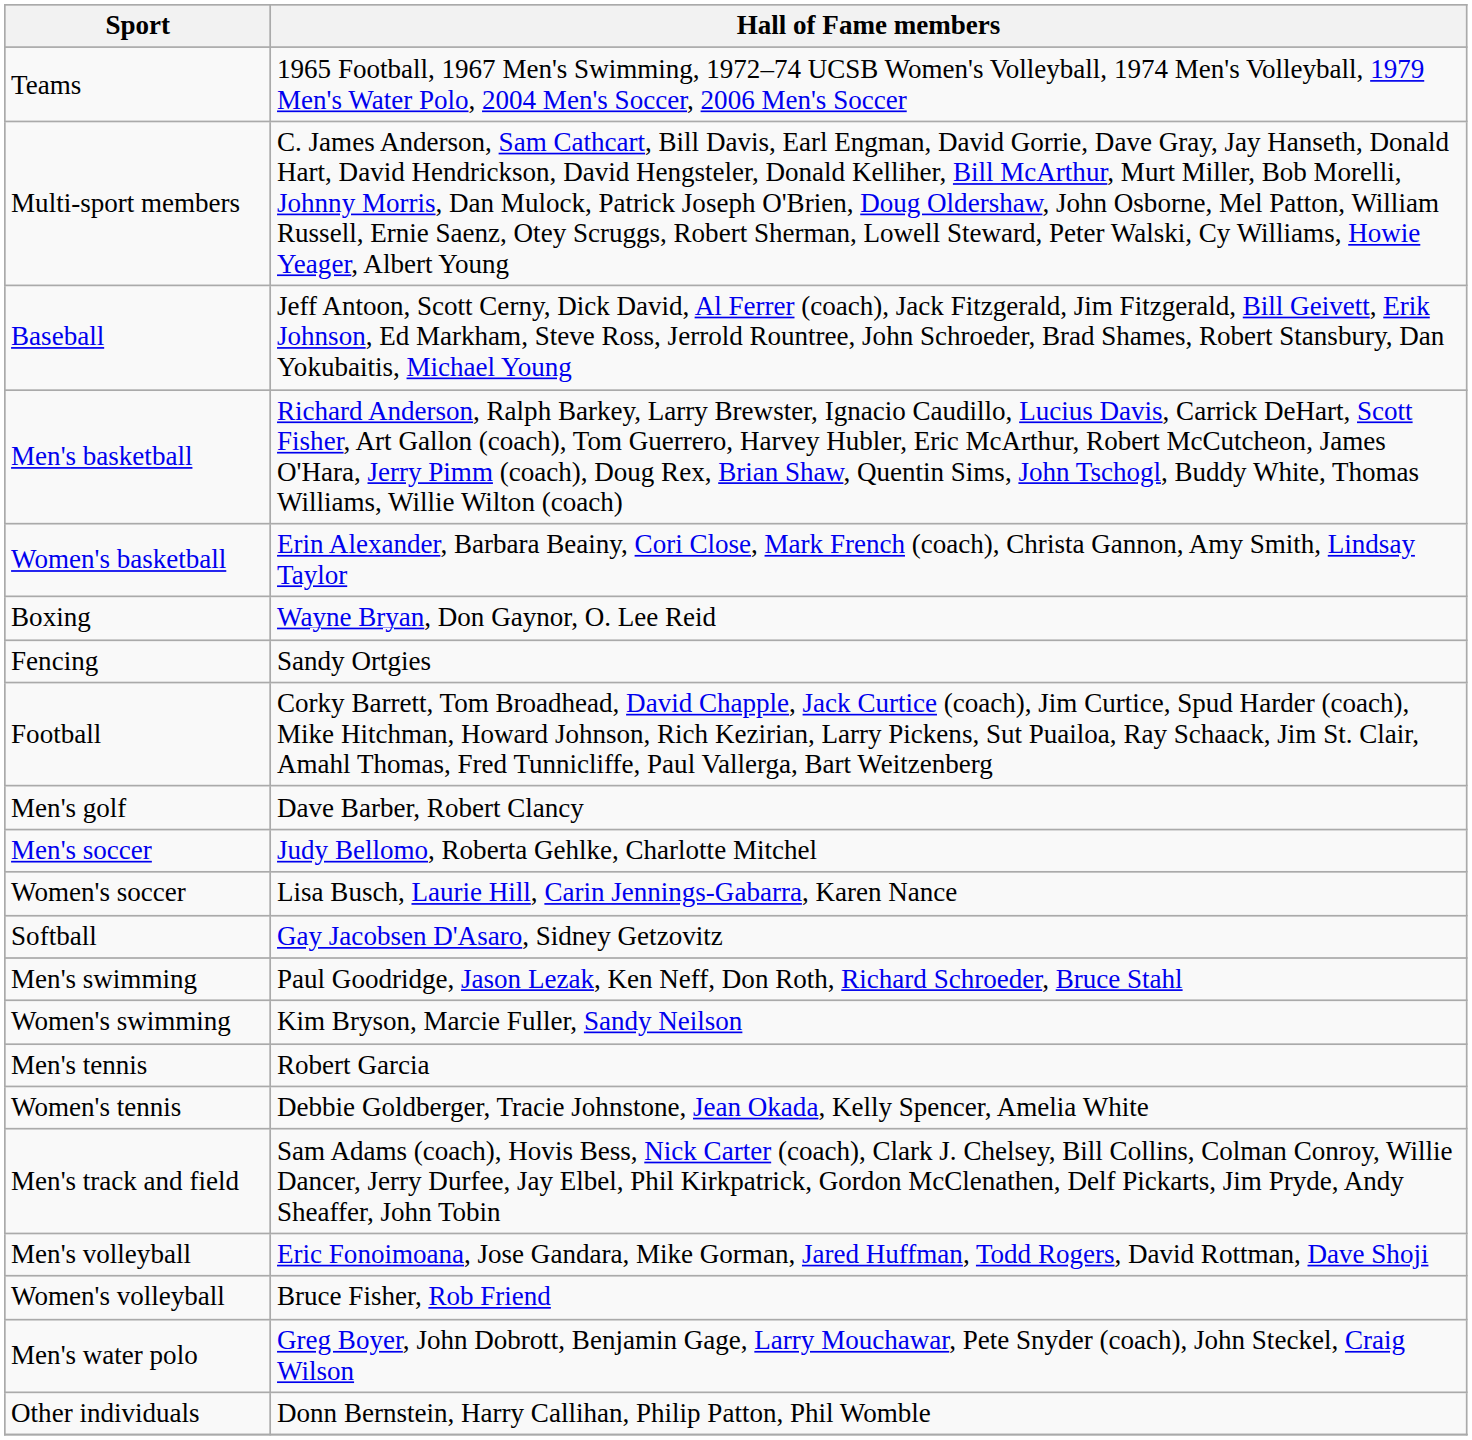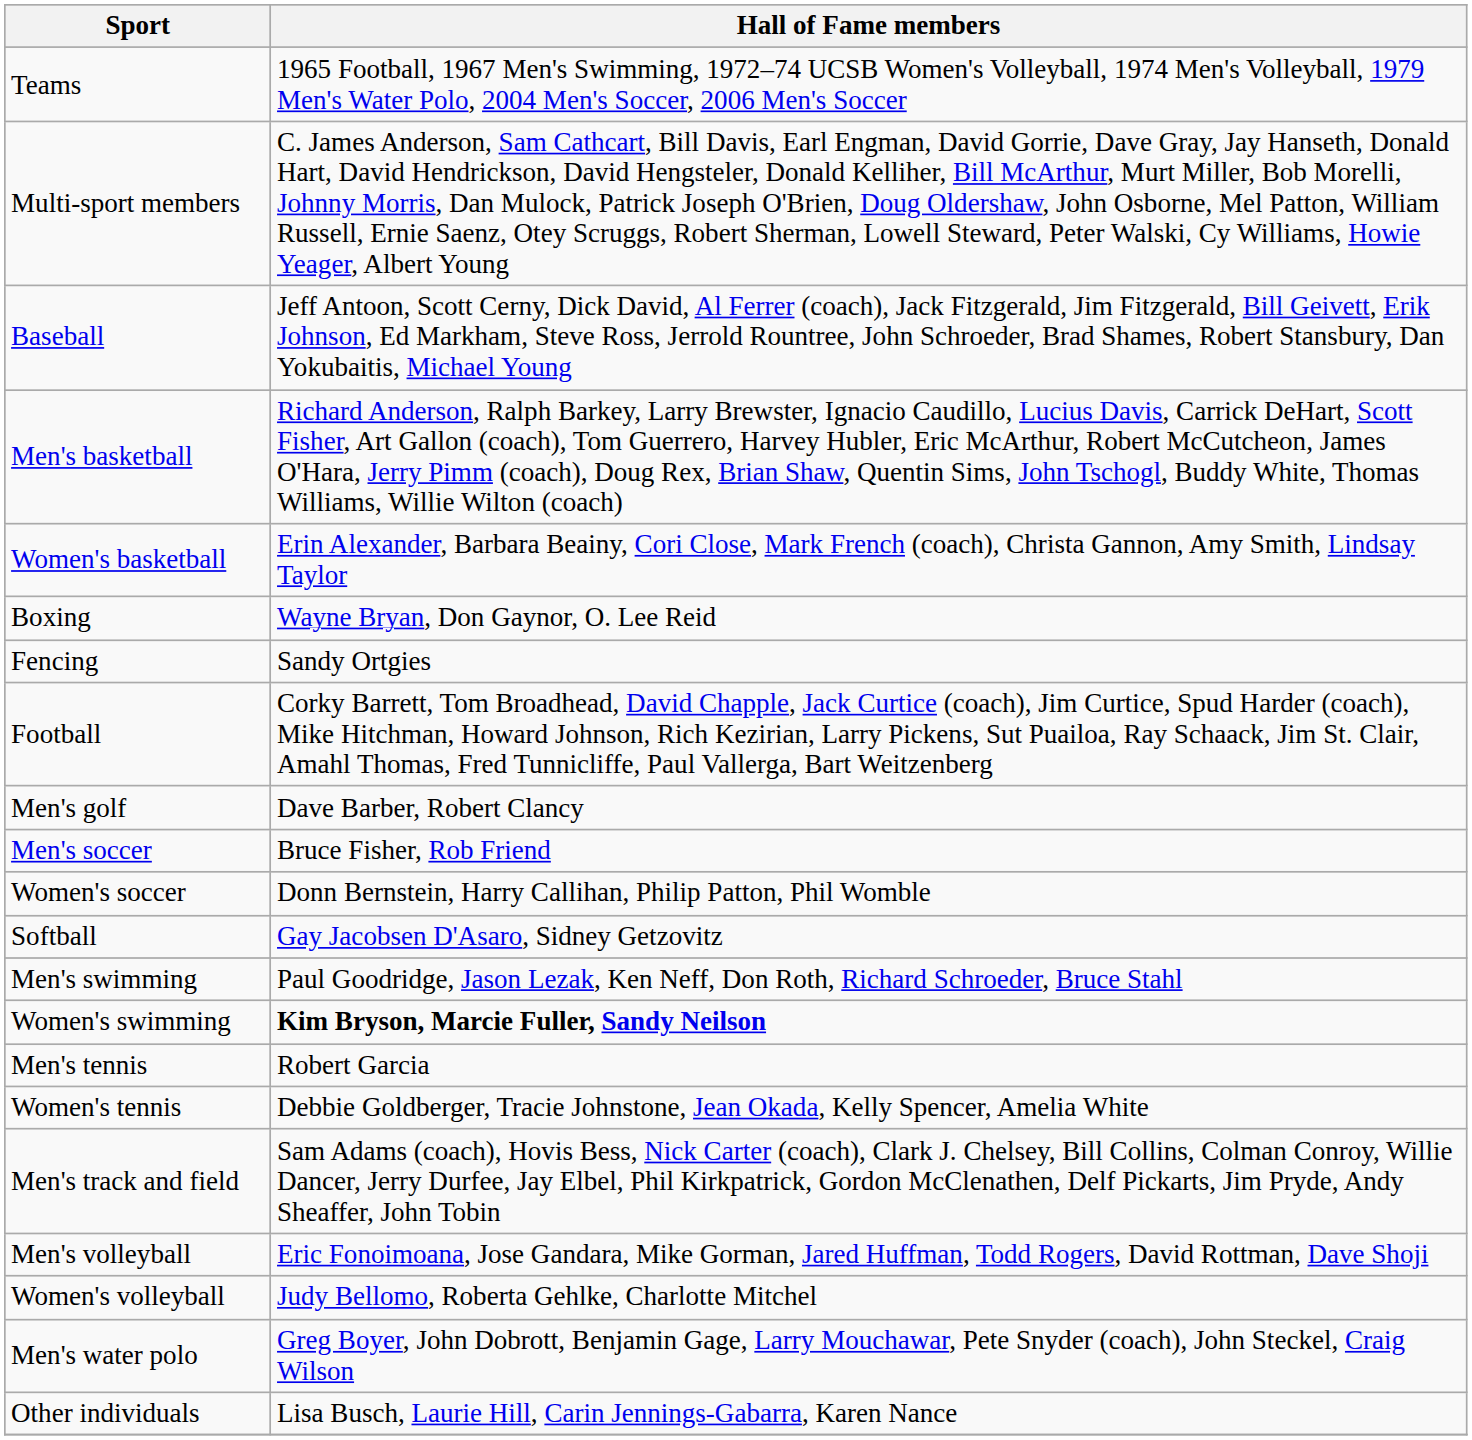(547, 850) Judy Bellomo, Roberta Gehlke, Charlotte Mitchel -> (414, 850) Bruce Fisher, Rob Friend
(617, 893) Lisa Busch, Laurie Hill, Carin Jennings-Gabarra, Karen Nance -> (604, 893) Donn Bernstein, Harry Callihan, Philip Patton, Phil Womble
(510, 1021) normal -> (522, 1021) bold
(414, 1297) Bruce Fisher, Rob Friend -> (547, 1297) Judy Bellomo, Roberta Gehlke, Charlotte Mitchel
(604, 1413) Donn Bernstein, Harry Callihan, Philip Patton, Phil Womble -> (617, 1413) Lisa Busch, Laurie Hill, Carin Jennings-Gabarra, Karen Nance
